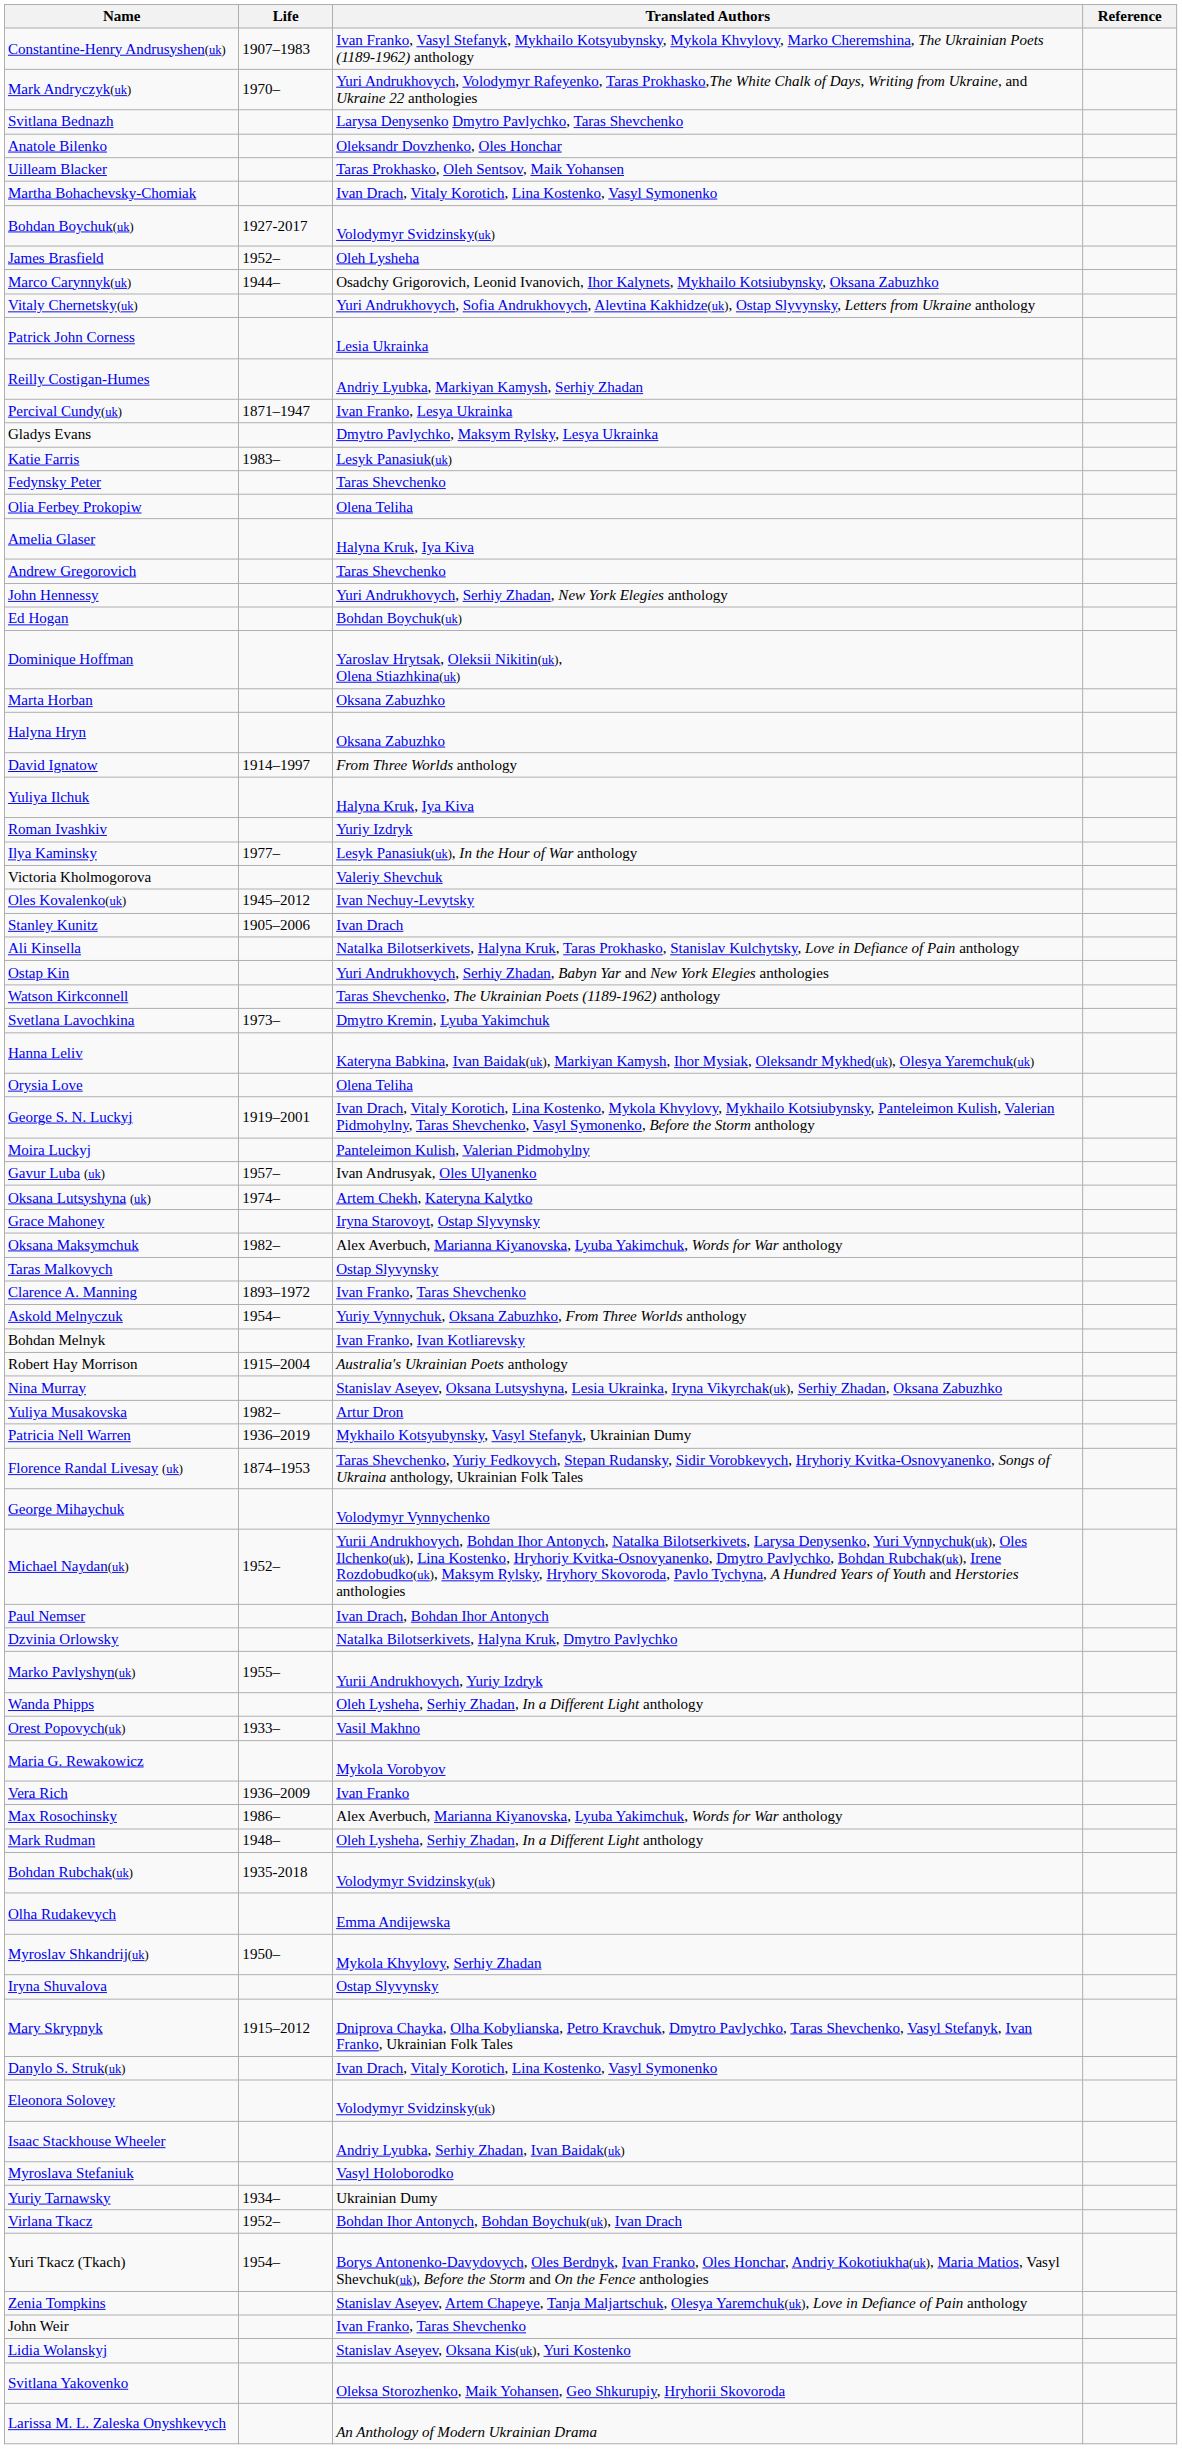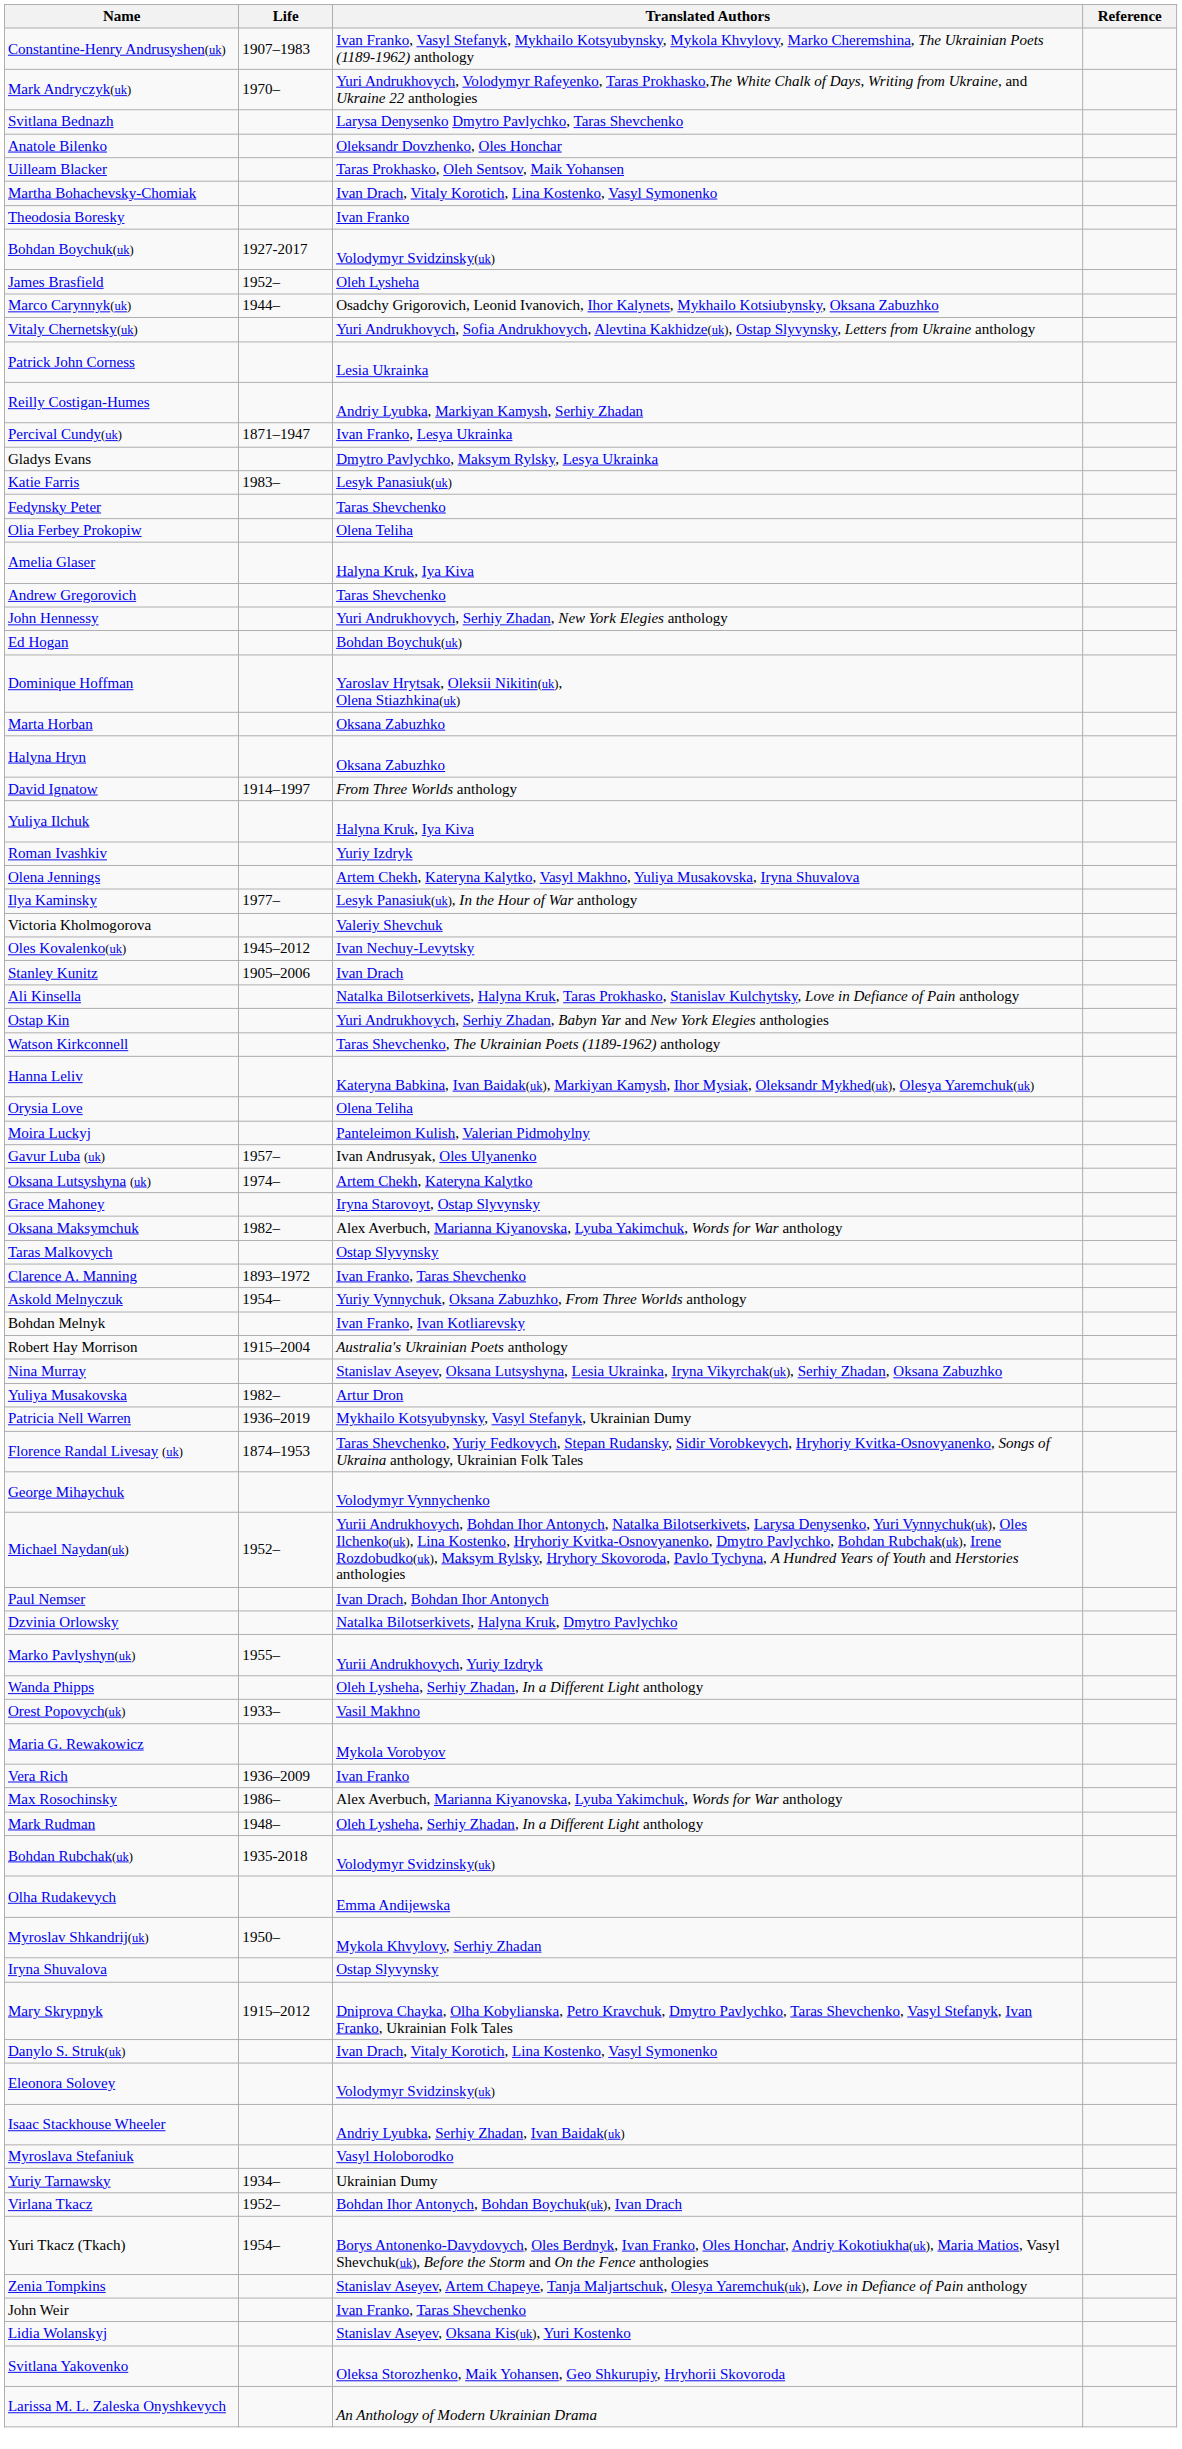+ row: (66, 217)
+ row: (54, 877)
- row: (71, 1020)
- row: (70, 1117)
